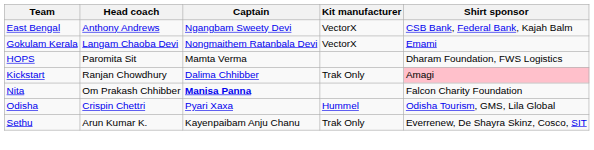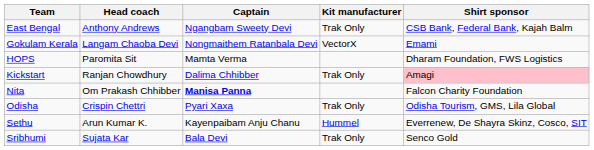(339, 28) VectorX -> (343, 28) Trak Only
(340, 106) Hummel -> (343, 106) Trak Only
(343, 122) Trak Only -> (340, 122) Hummel
+ row: (26, 138)
